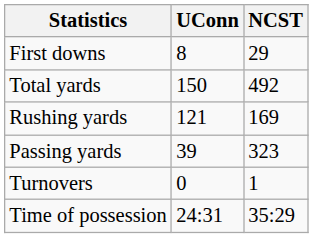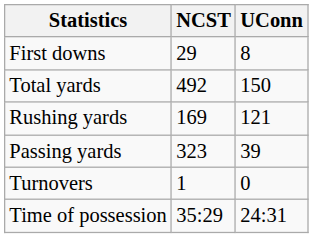columns swapped: (208, 20) <-> (276, 20)
